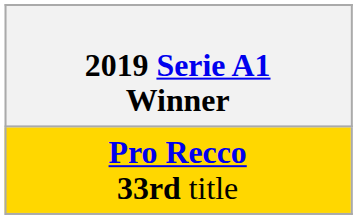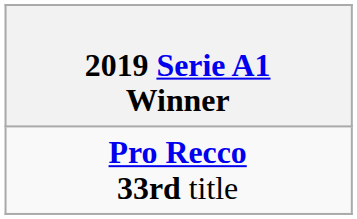(178, 169) gold background -> (178, 169) no background
